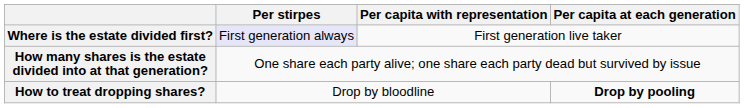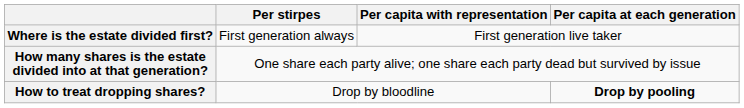(287, 35) lavender background -> (287, 35) no background
